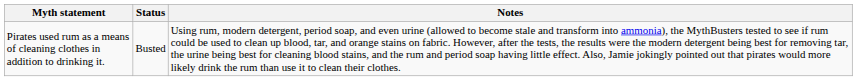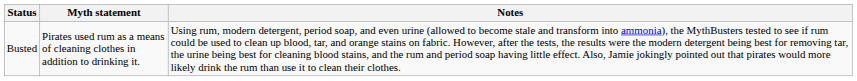columns swapped: (69, 13) <-> (151, 13)
